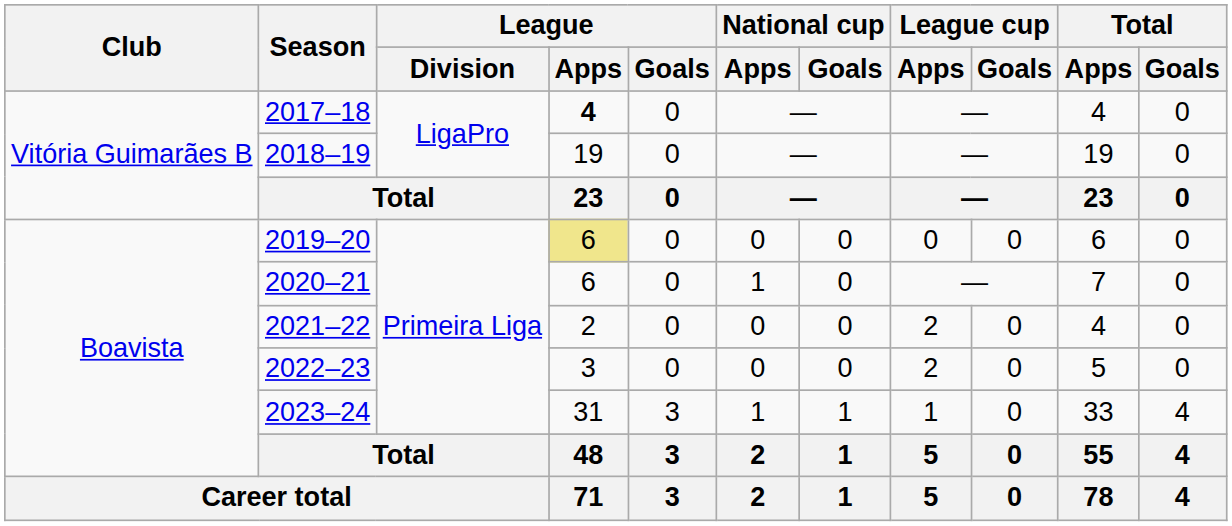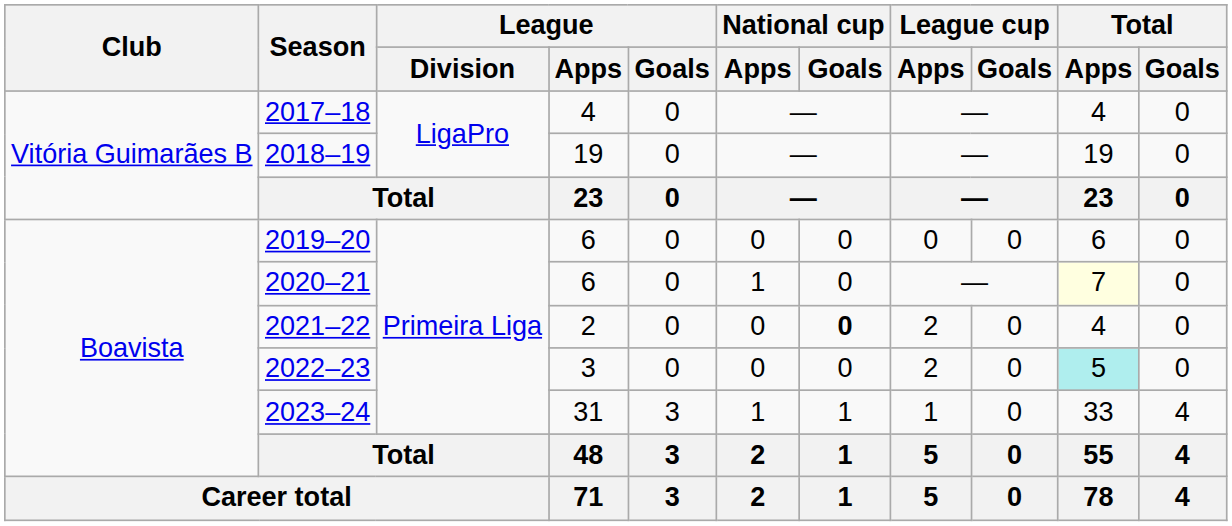(588, 111) bold -> (588, 111) normal
(588, 240) khaki background -> (588, 240) no background
(1098, 283) no background -> (1098, 283) lightyellow background
(845, 326) normal -> (845, 326) bold
(1098, 369) no background -> (1098, 369) paleturquoise background
